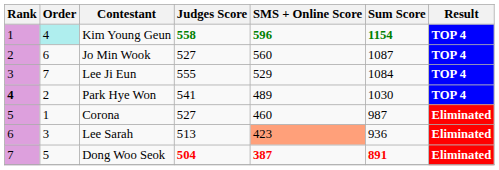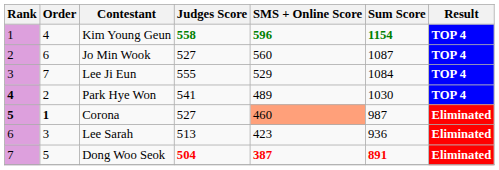(46, 34) paleturquoise background -> (46, 34) no background
(10, 114) normal -> (10, 114) bold
(46, 114) normal -> (46, 114) bold
(263, 114) no background -> (263, 114) lightsalmon background
(263, 134) lightsalmon background -> (263, 134) no background
